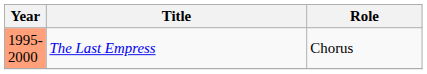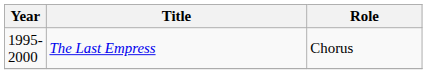(25, 48) lightsalmon background -> (25, 48) no background
